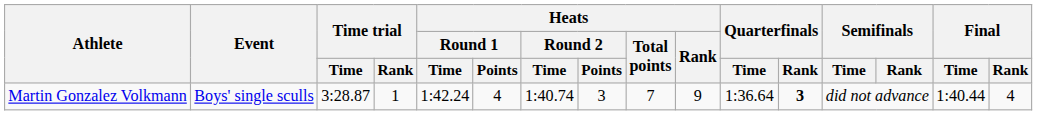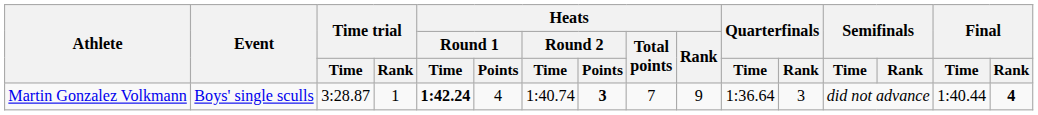(445, 96) normal -> (445, 96) bold
(602, 96) normal -> (602, 96) bold
(800, 96) bold -> (801, 96) normal
(1010, 96) normal -> (1011, 96) bold
